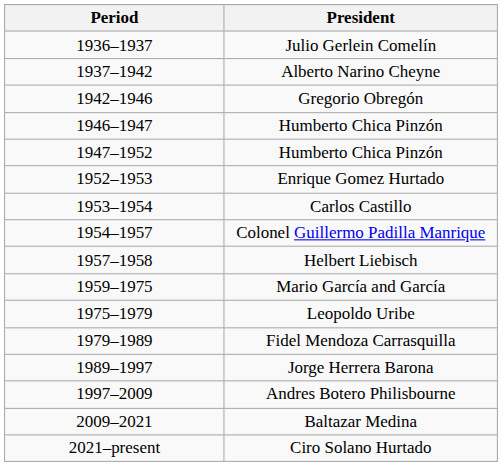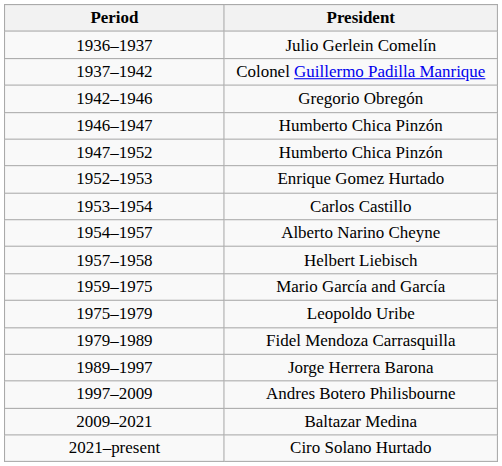(361, 71) Alberto Narino Cheyne -> (361, 71) Colonel Guillermo Padilla Manrique
(361, 233) Colonel Guillermo Padilla Manrique -> (361, 233) Alberto Narino Cheyne
